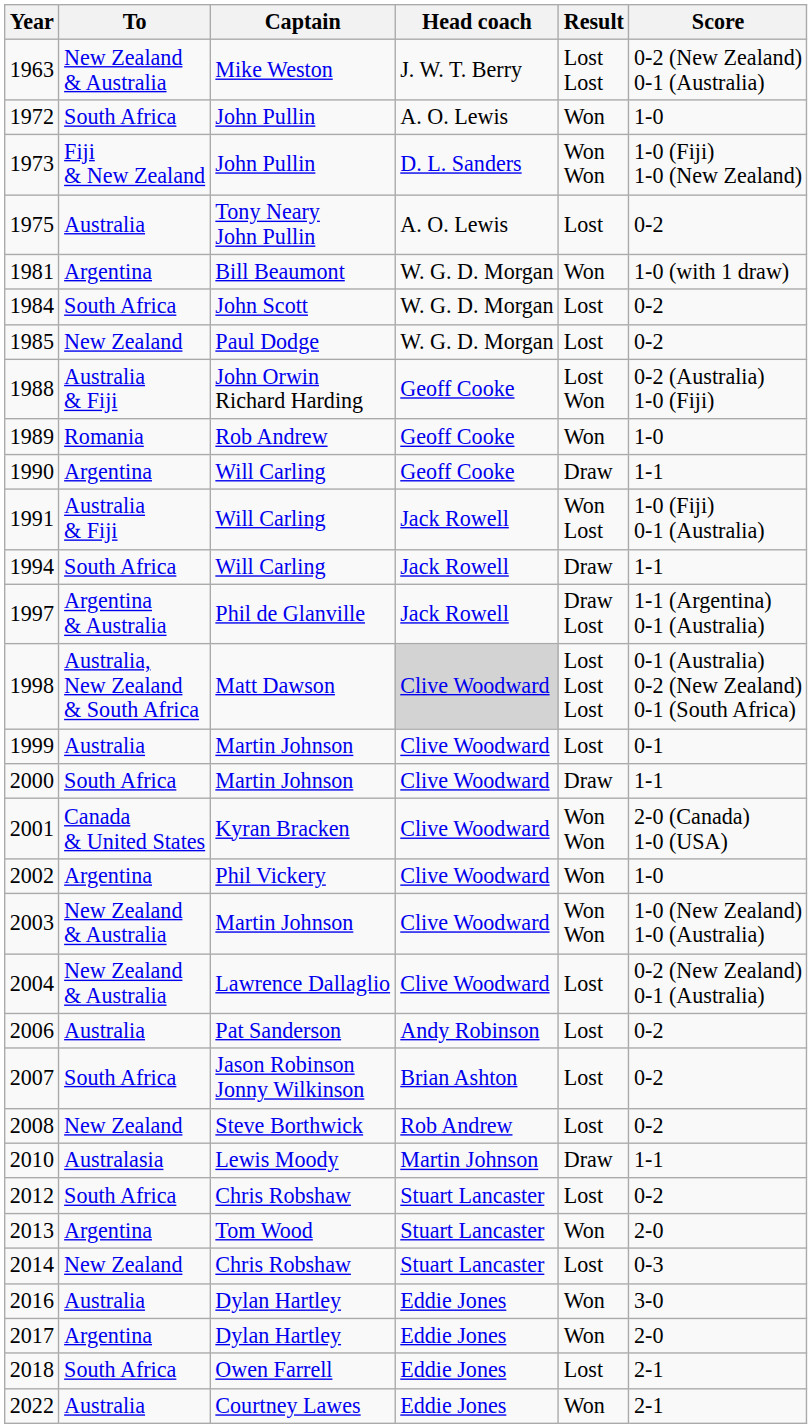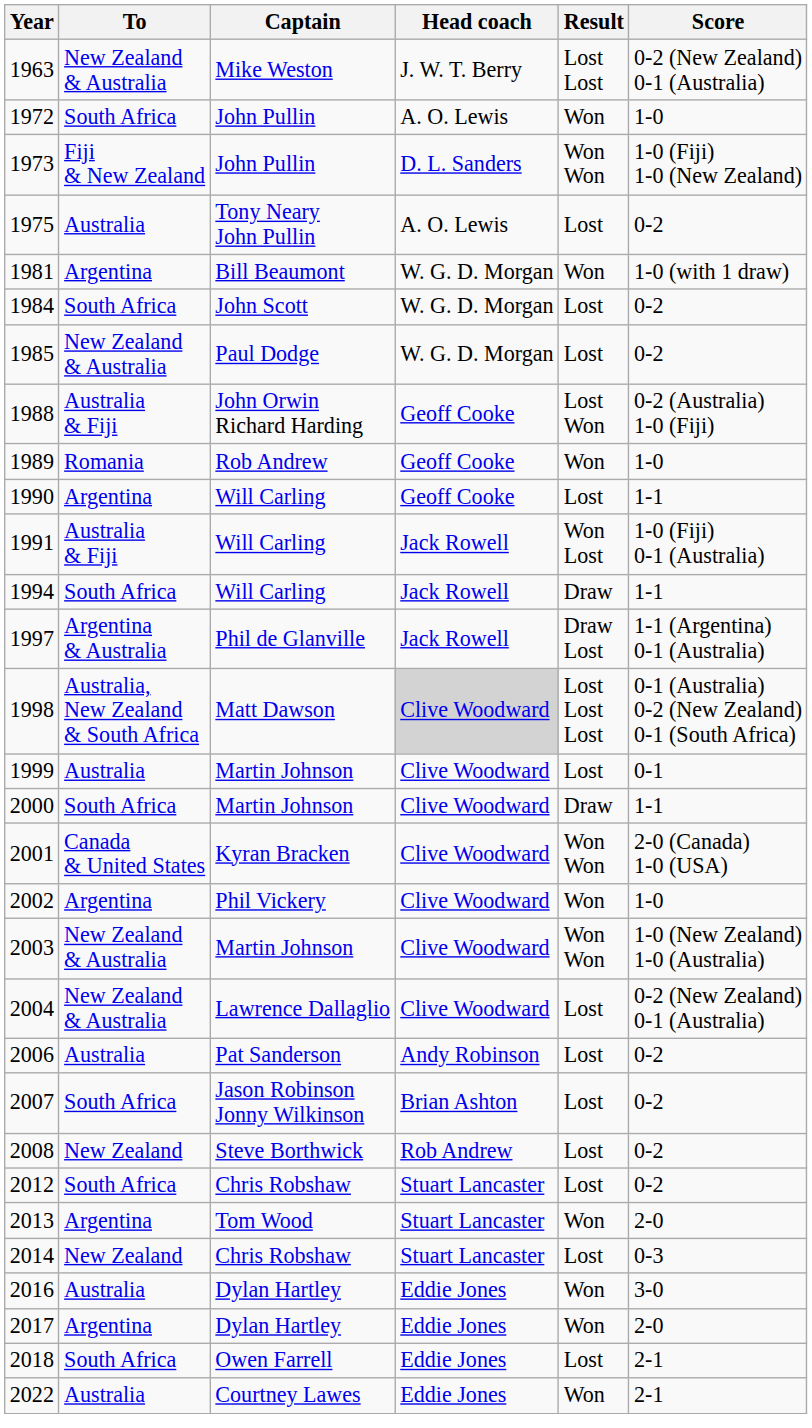(123, 341) New Zealand -> (123, 354) New Zealand & Australia
(588, 471) Draw -> (583, 496) Lost
- row: (32, 1160)
